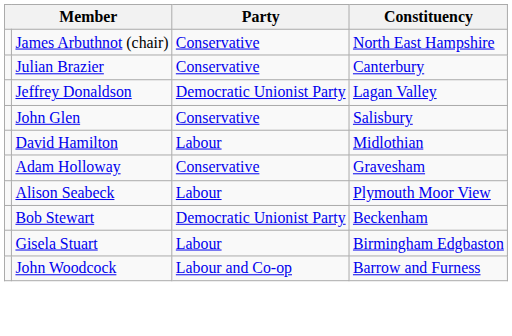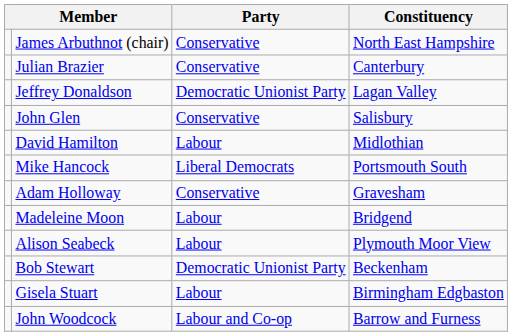+ row: (62, 167)
+ row: (70, 218)
